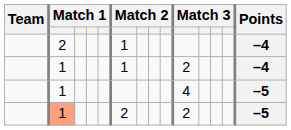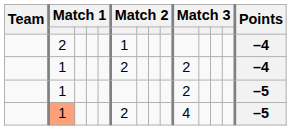(124, 68) 1 -> (124, 68) 2
(186, 91) 4 -> (186, 91) 2
(186, 113) 2 -> (186, 113) 4
